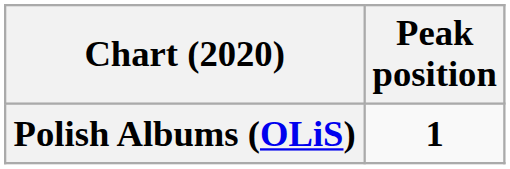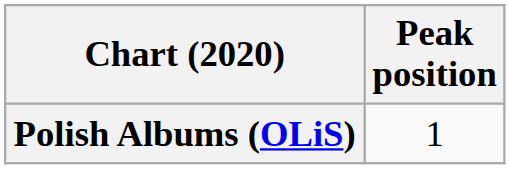(435, 132) bold -> (435, 132) normal
